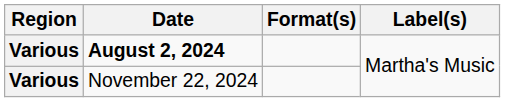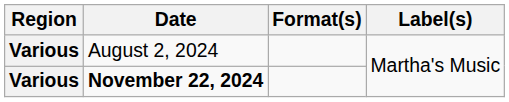(156, 50) bold -> (153, 50) normal
(173, 81) normal -> (176, 81) bold
